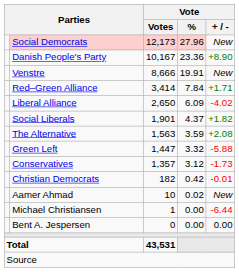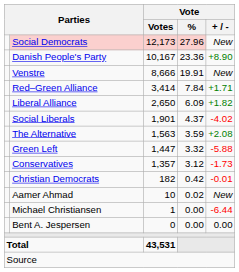(222, 103) -4.02 -> (220, 103) +1.82
(220, 118) +1.82 -> (222, 118) -4.02
